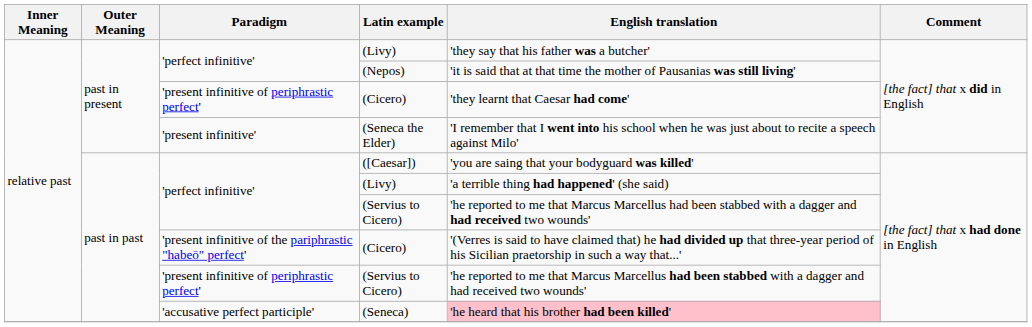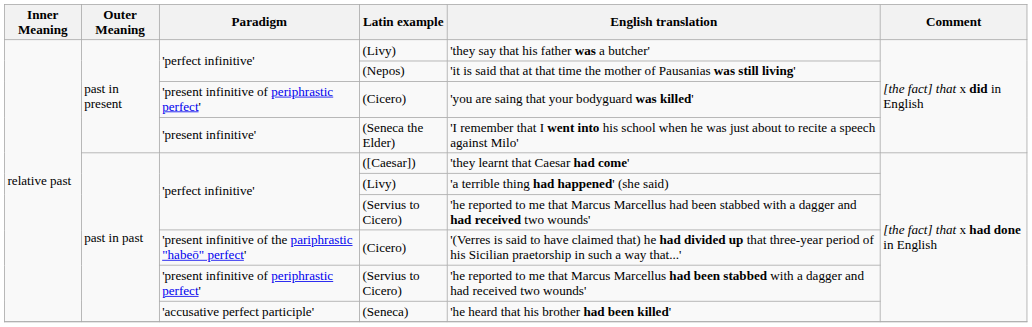(540, 99) 'they learnt that Caesar had come' -> (572, 99) 'you are saing that your bodyguard was killed'
(572, 163) 'you are saing that your bodyguard was killed' -> (540, 163) 'they learnt that Caesar had come'
(561, 311) pink background -> (561, 311) no background
